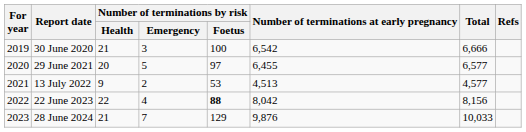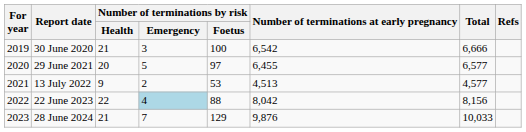(144, 100) no background -> (144, 100) lightblue background
(215, 100) bold -> (215, 100) normal
